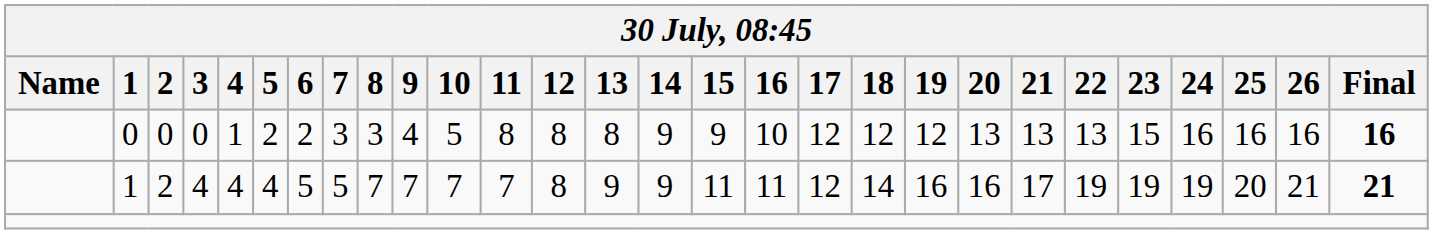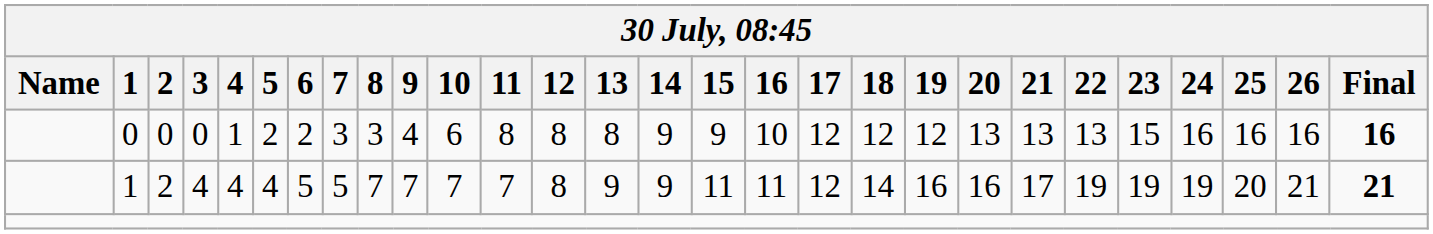(454, 134) 5 -> (454, 134) 6
